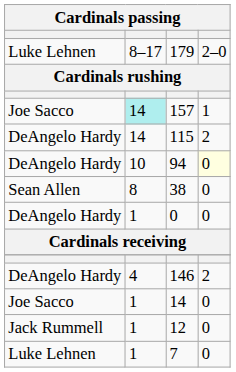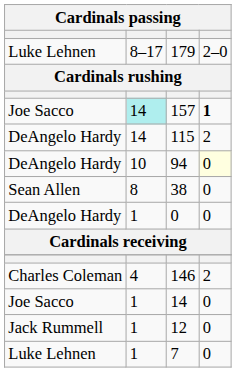(206, 111) normal -> (207, 111) bold
(65, 275) DeAngelo Hardy -> (65, 275) Charles Coleman
